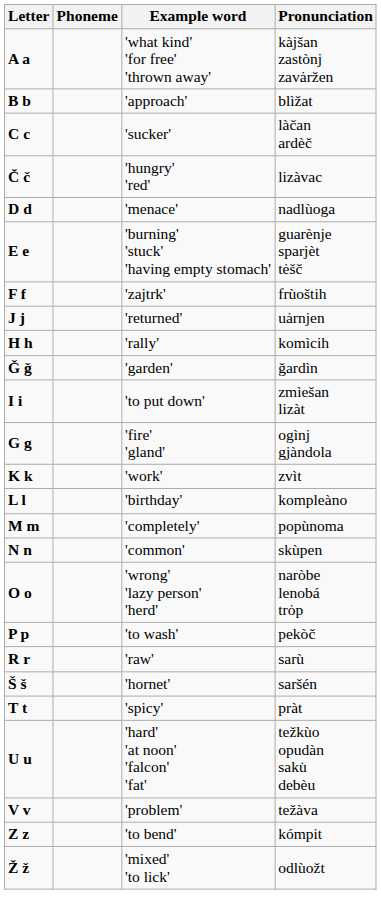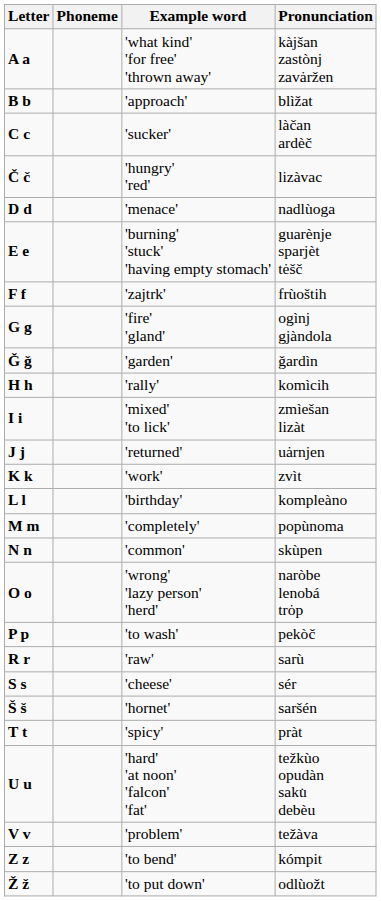rows swapped: (20, 443) <-> (16, 318)
rows swapped: (20, 367) <-> (20, 343)
(165, 401) 'to put down' -> (147, 418) 'mixed' 'to lick'
+ row: (17, 683)
(147, 867) 'mixed' 'to lick' -> (165, 883) 'to put down'
